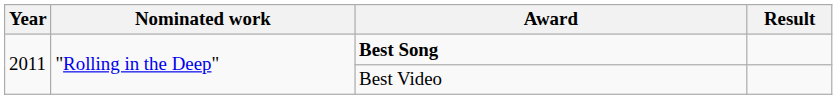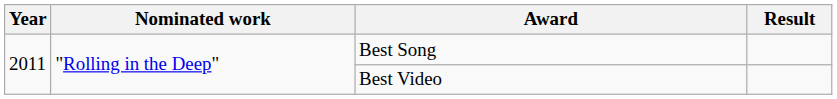(399, 49) bold -> (398, 49) normal
